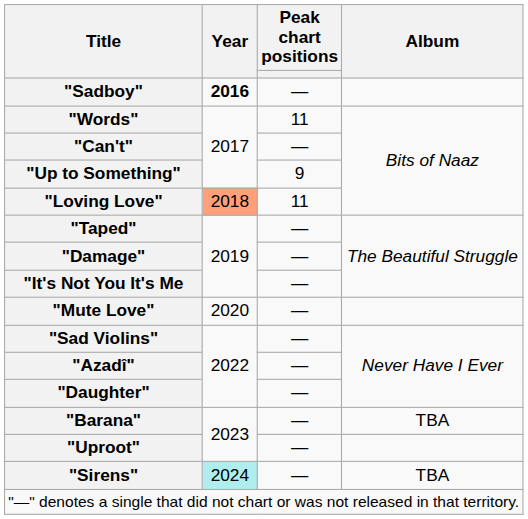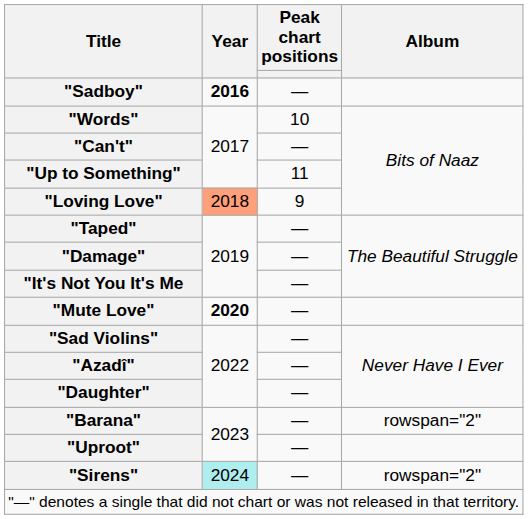(300, 119) 11 -> (300, 119) 10
(300, 173) 9 -> (300, 173) 11
(300, 201) 11 -> (300, 201) 9
(230, 311) normal -> (230, 311) bold
(432, 420) TBA -> (432, 420) rowspan="2"
(432, 475) TBA -> (432, 475) rowspan="2"
